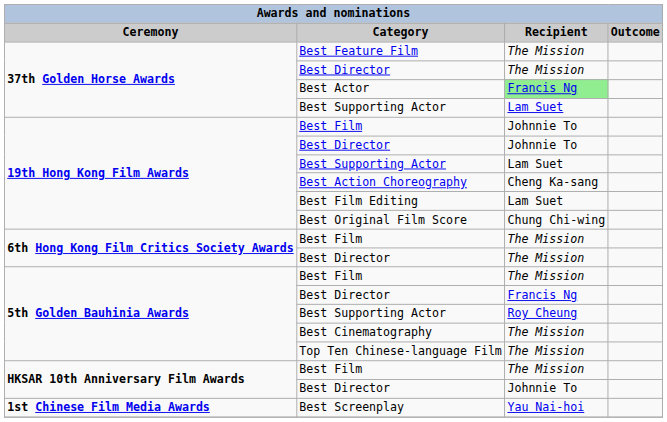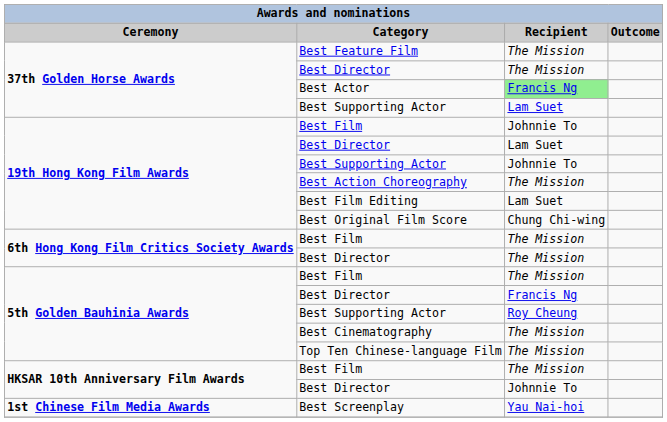(542, 145) Johnnie To -> (535, 145) Lam Suet
(535, 164) Lam Suet -> (542, 164) Johnnie To
(553, 183) Cheng Ka-sang -> (546, 183) The Mission
